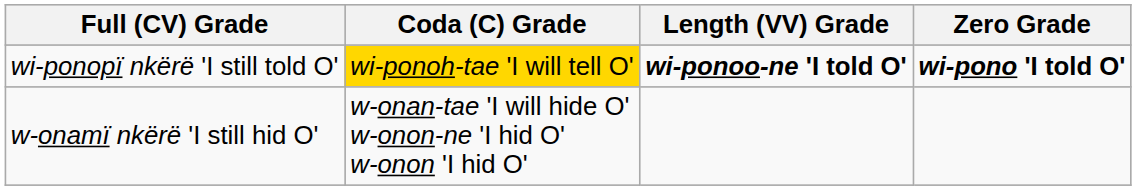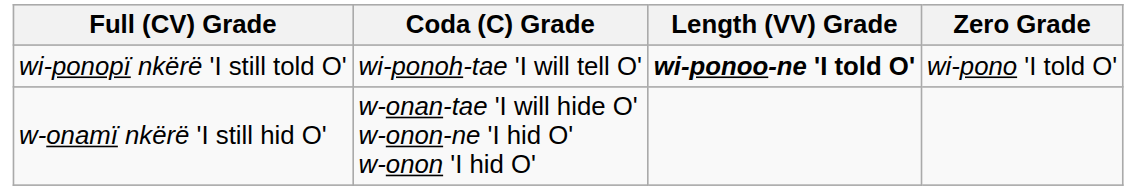(492, 65) gold background -> (500, 65) no background
(1022, 65) bold -> (1022, 65) normal
